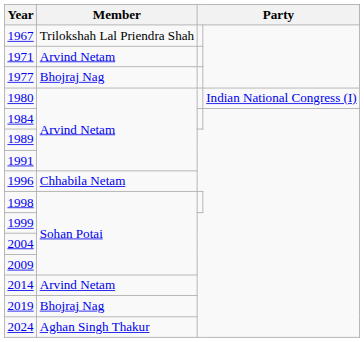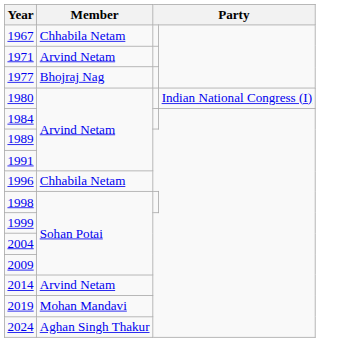(117, 35) Trilokshah Lal Priendra Shah -> (83, 35) Chhabila Netam
(72, 306) Bhojraj Nag -> (83, 306) Mohan Mandavi
